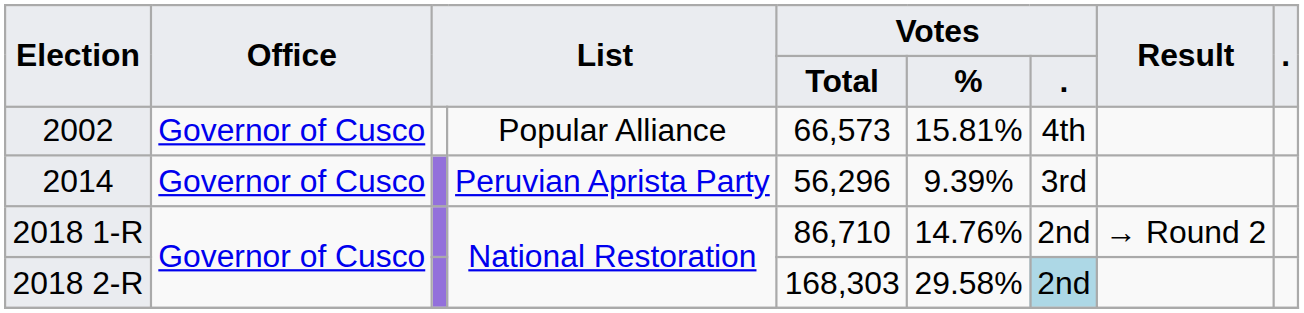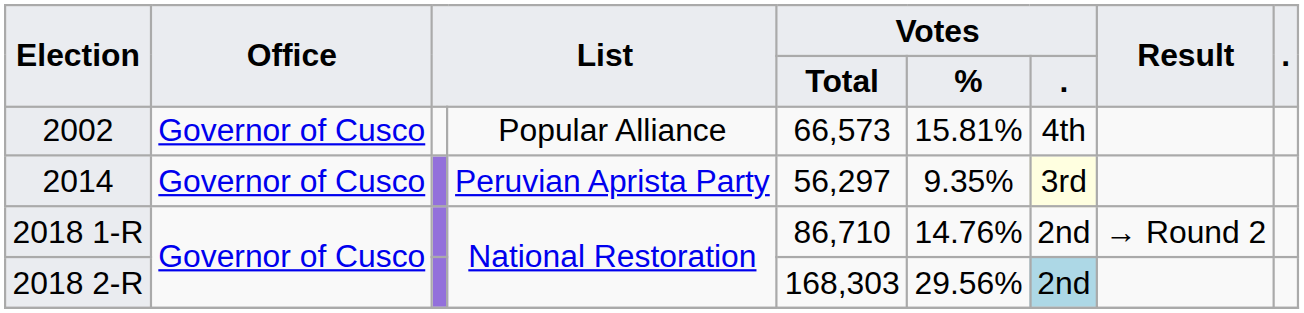(842, 181) 56,296 -> (842, 181) 56,297
(968, 181) 9.39% -> (968, 181) 9.35%
(1064, 181) no background -> (1064, 181) lightyellow background
(968, 282) 29.58% -> (968, 282) 29.56%
